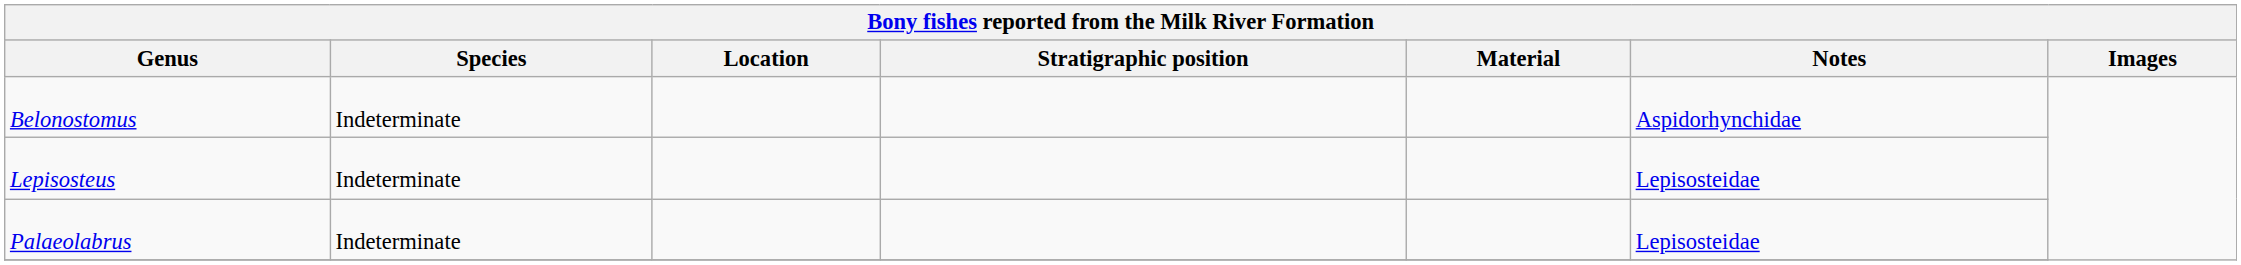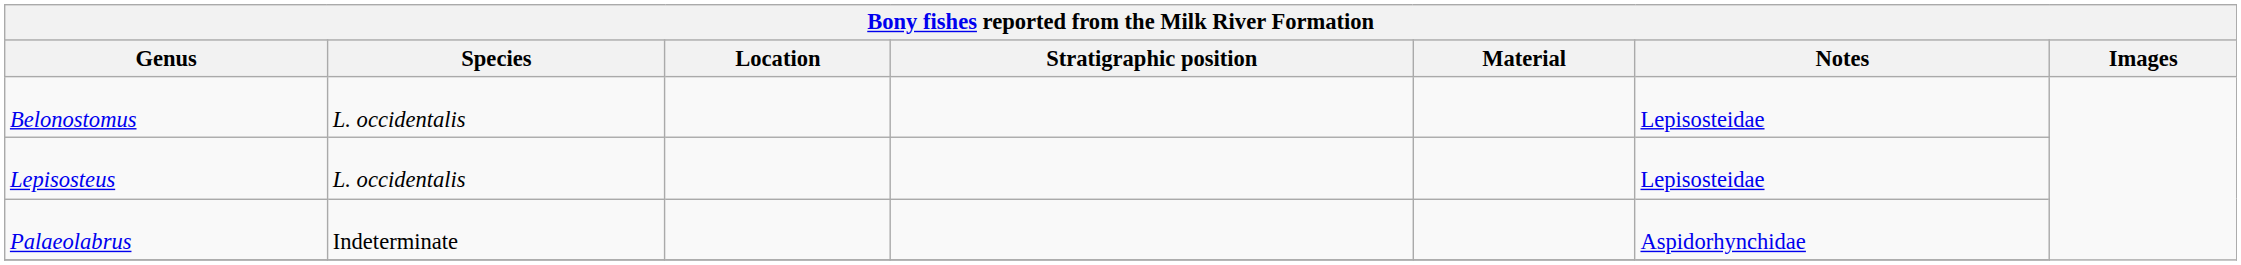(398, 119) Indeterminate -> (399, 119) L. occidentalis
(1718, 119) Aspidorhynchidae -> (1702, 119) Lepisosteidae
(398, 180) Indeterminate -> (399, 180) L. occidentalis
(1698, 241) Lepisosteidae -> (1723, 241) Aspidorhynchidae
